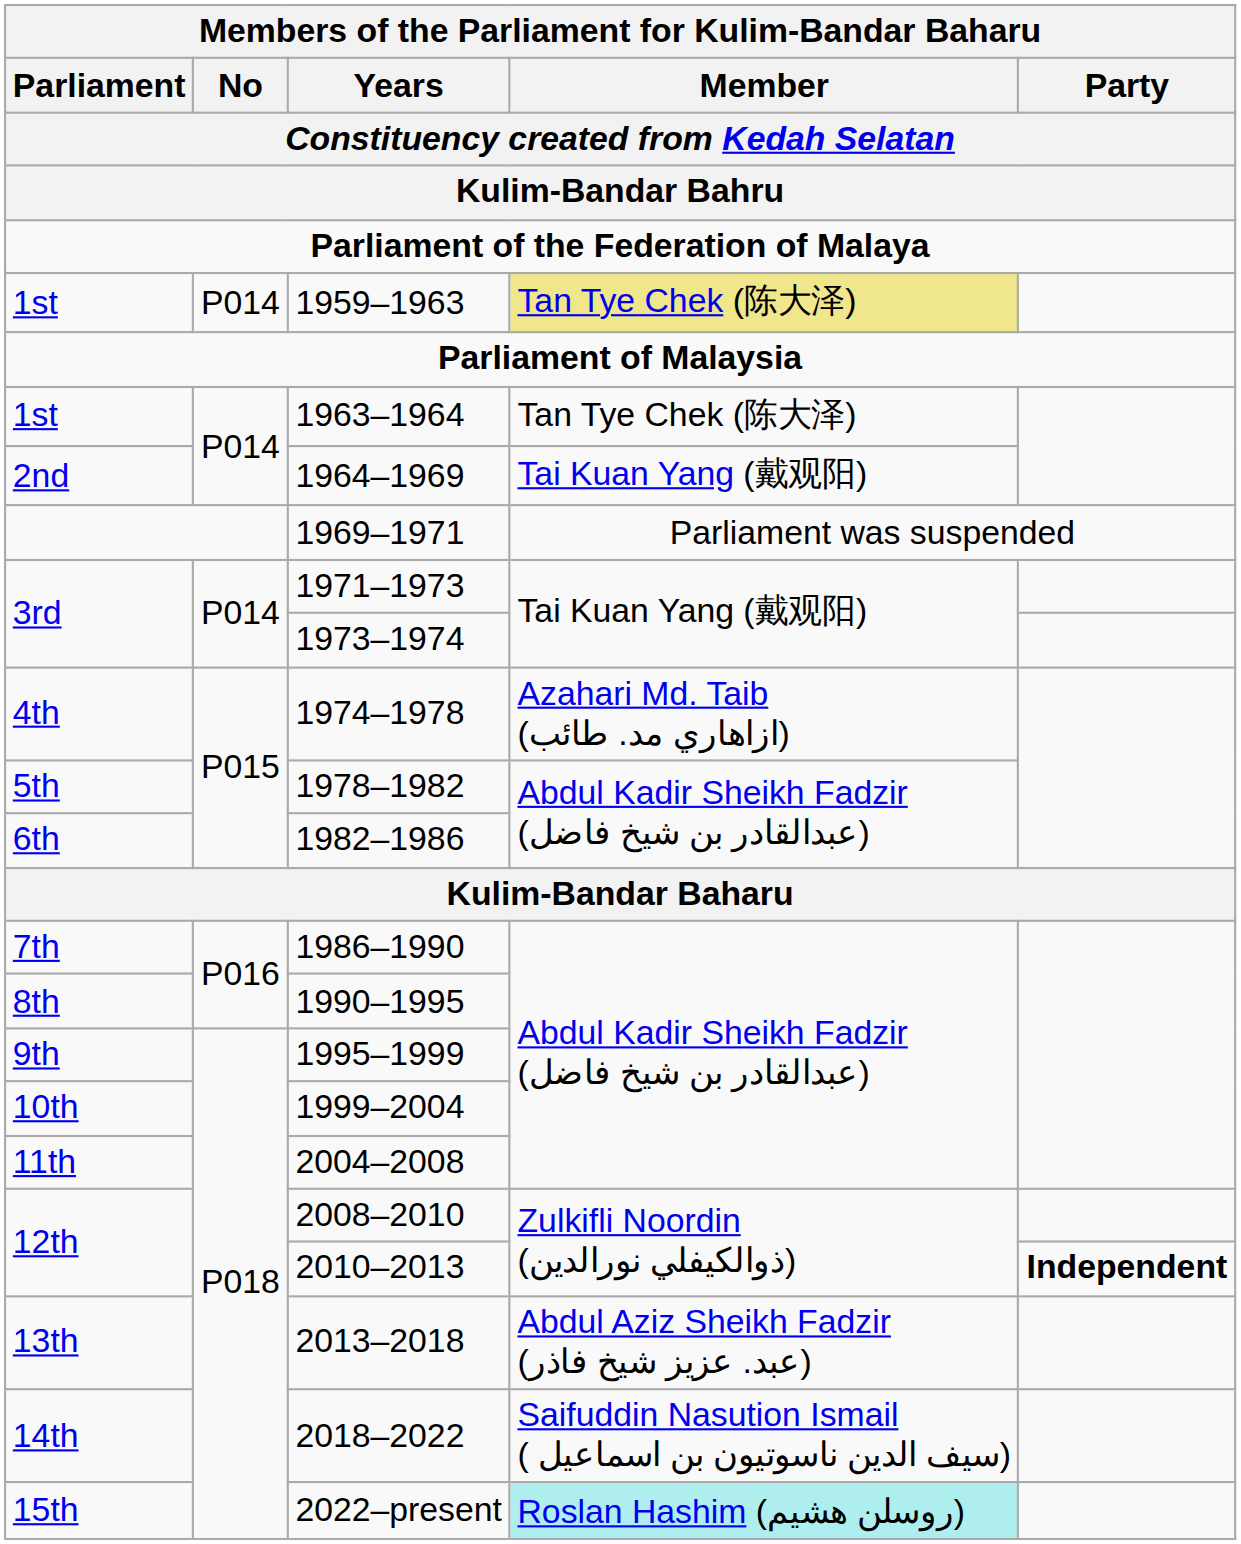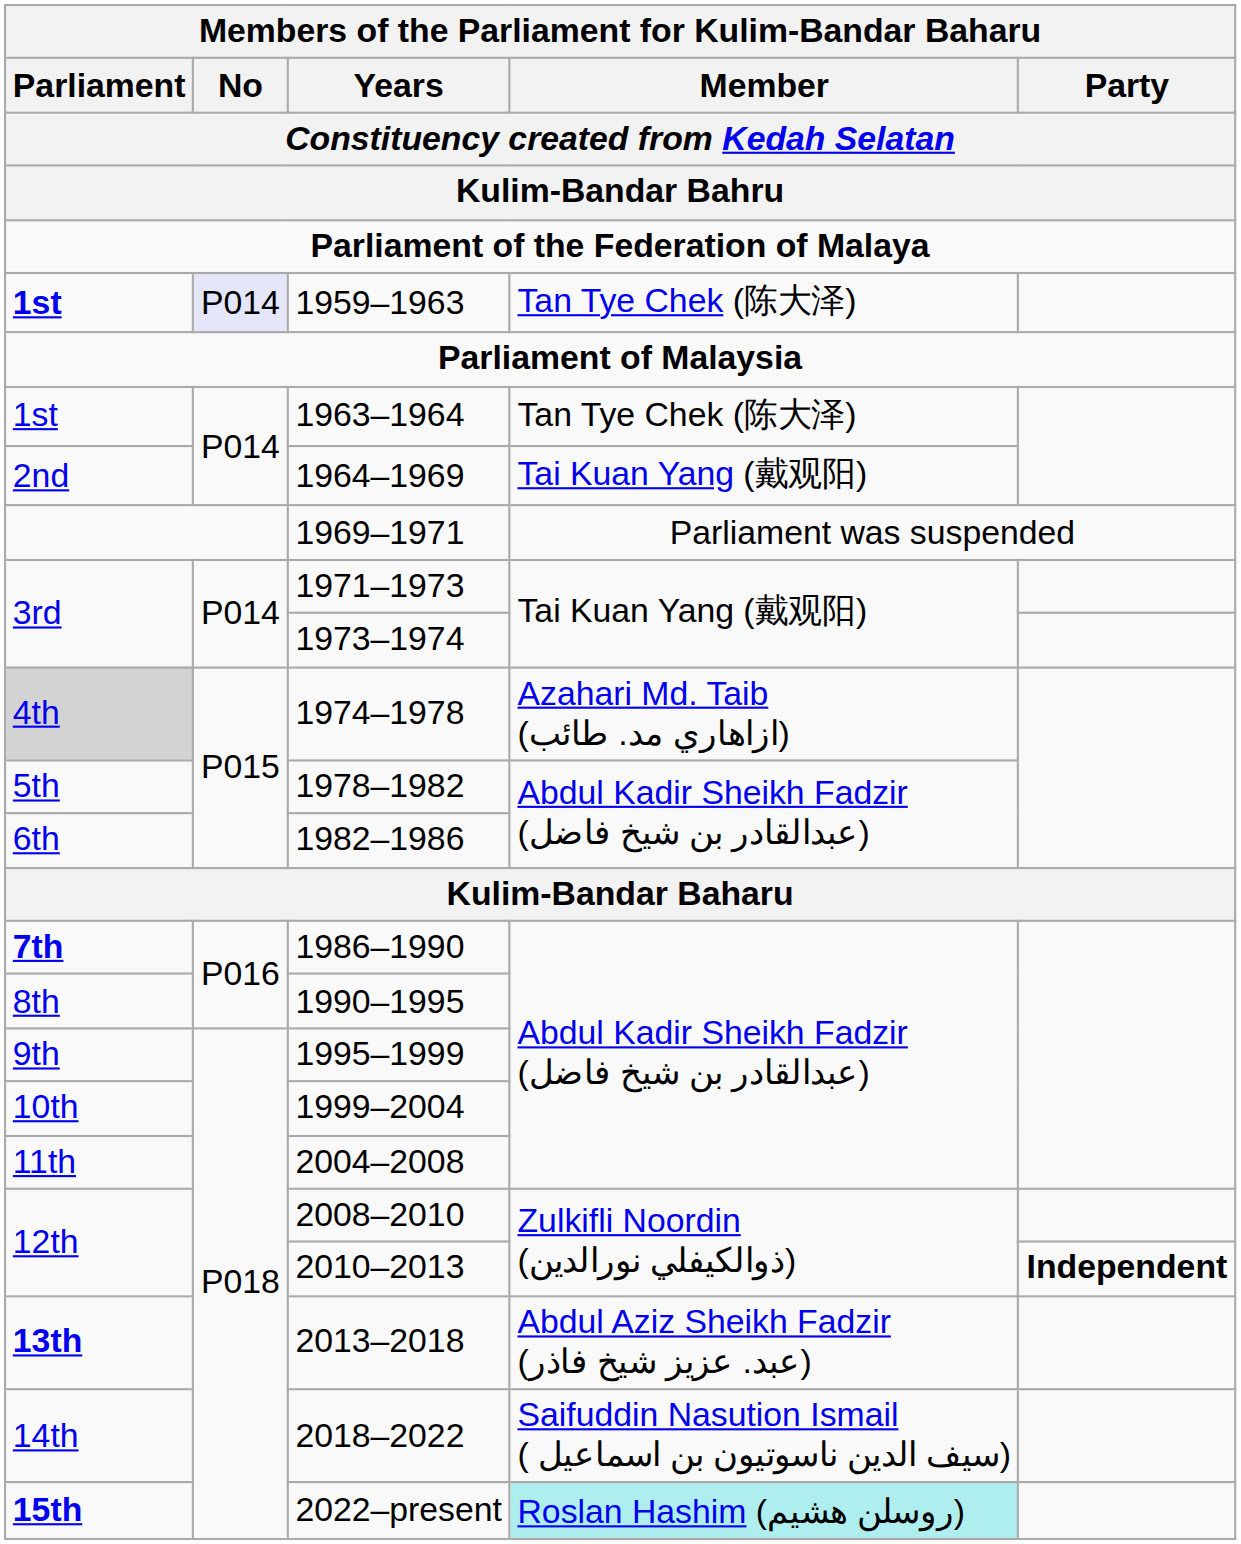(35, 302) normal -> (37, 302) bold
(240, 302) no background -> (240, 302) lavender background
(687, 301) khaki background -> (687, 301) no background
(36, 712) no background -> (36, 712) lightgrey background
(36, 947) normal -> (38, 947) bold
(46, 1341) normal -> (48, 1341) bold
(46, 1510) normal -> (48, 1510) bold
